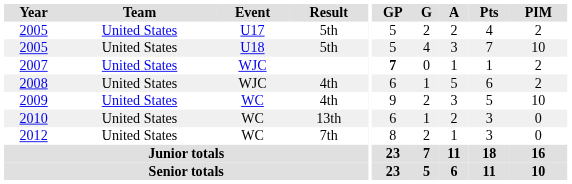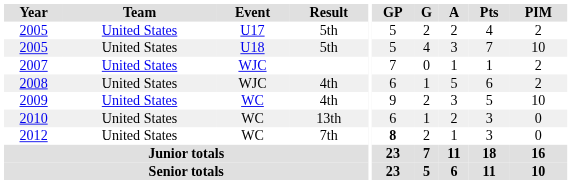(393, 65) bold -> (393, 65) normal
(393, 136) normal -> (393, 136) bold
